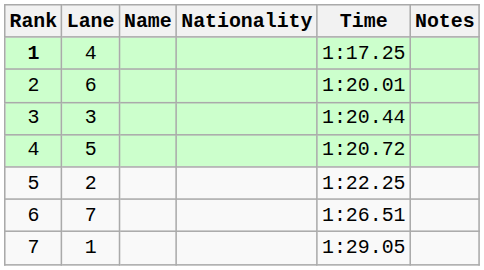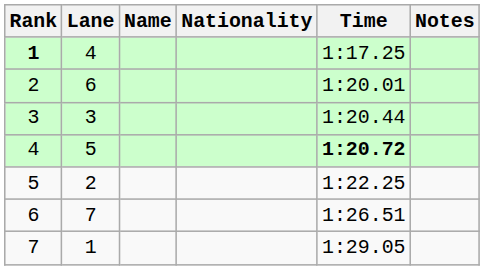(364, 151) normal -> (364, 151) bold
